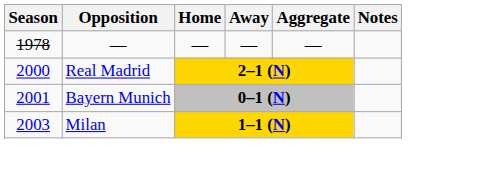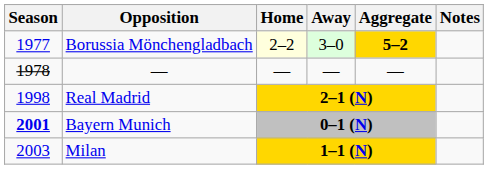+ row: (159, 44)
(33, 71) 2000 -> (33, 97) 1998
(33, 97) normal -> (33, 124) bold
